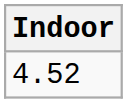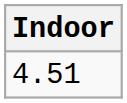(46, 75) 4.52 -> (46, 75) 4.51
